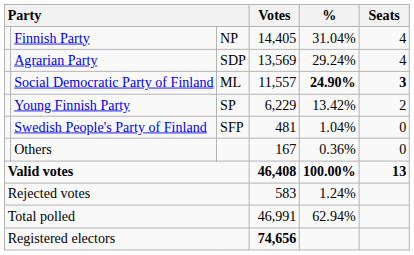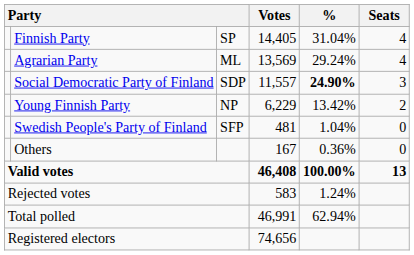(229, 37) NP -> (228, 37) SP
(233, 60) SDP -> (231, 60) ML
(231, 82) ML -> (233, 82) SDP
(403, 82) bold -> (403, 82) normal
(228, 104) SP -> (229, 104) NP
(277, 238) bold -> (277, 238) normal
